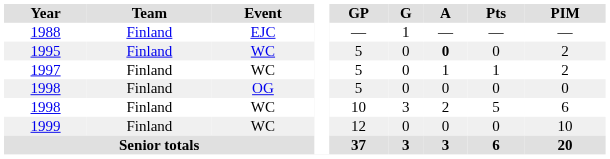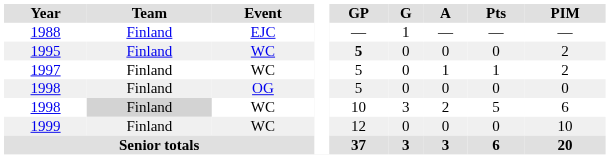(359, 51) normal -> (359, 51) bold
(446, 51) bold -> (446, 51) normal
(149, 107) no background -> (149, 107) lightgrey background
